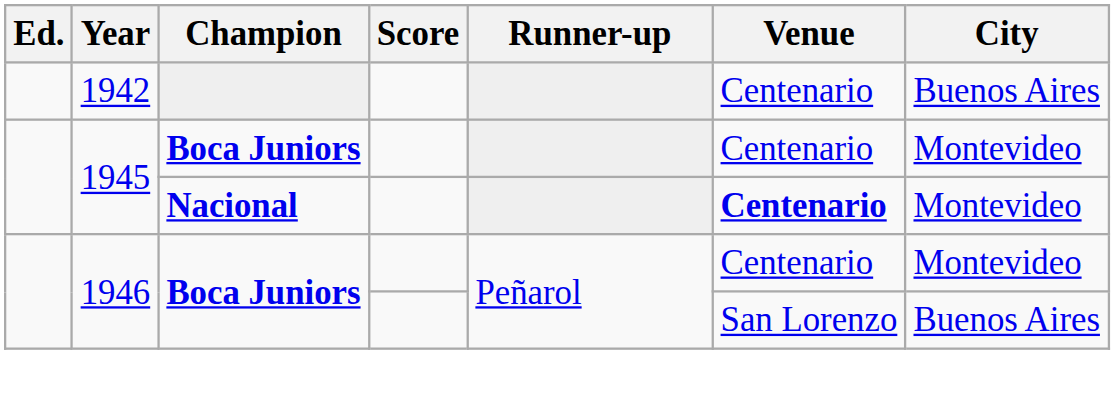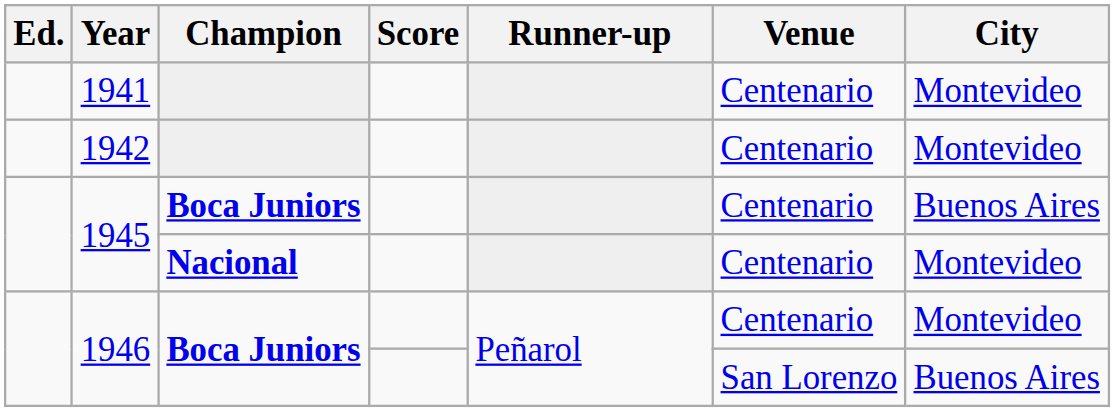+ row: (115, 90)
(1007, 90) Buenos Aires -> (998, 148) Montevideo
(998, 148) Montevideo -> (1007, 205) Buenos Aires
(804, 205) bold -> (797, 262) normal
